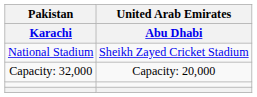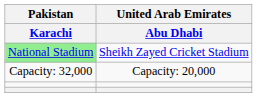(51, 52) no background -> (51, 52) lightgreen background
